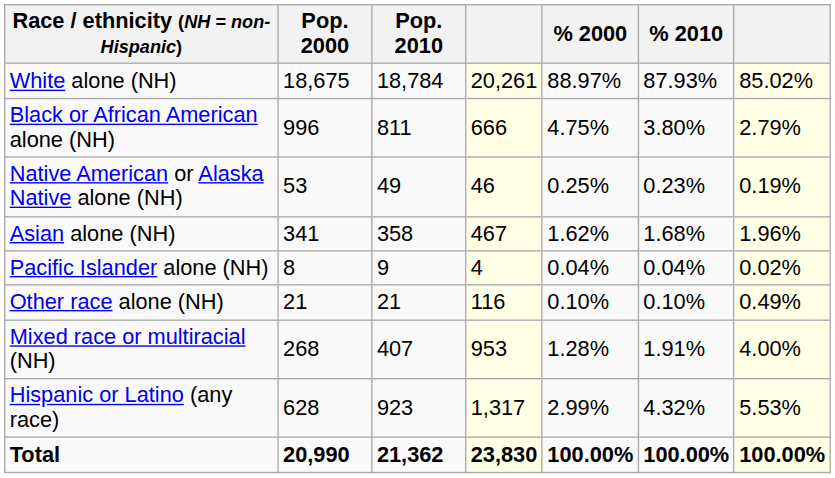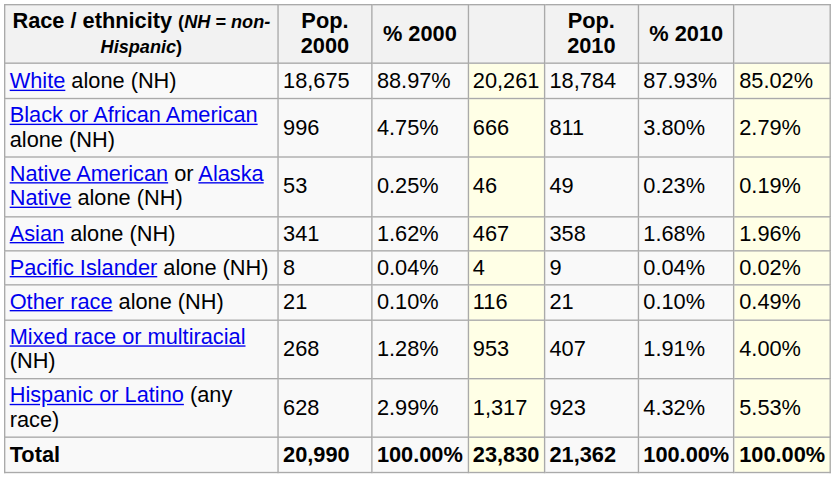columns swapped: (419, 33) <-> (590, 33)
